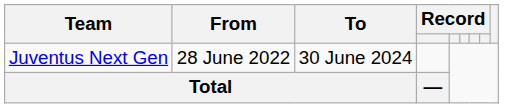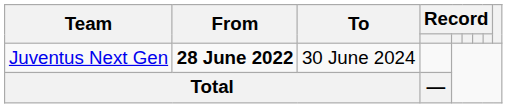(233, 57) normal -> (235, 57) bold
